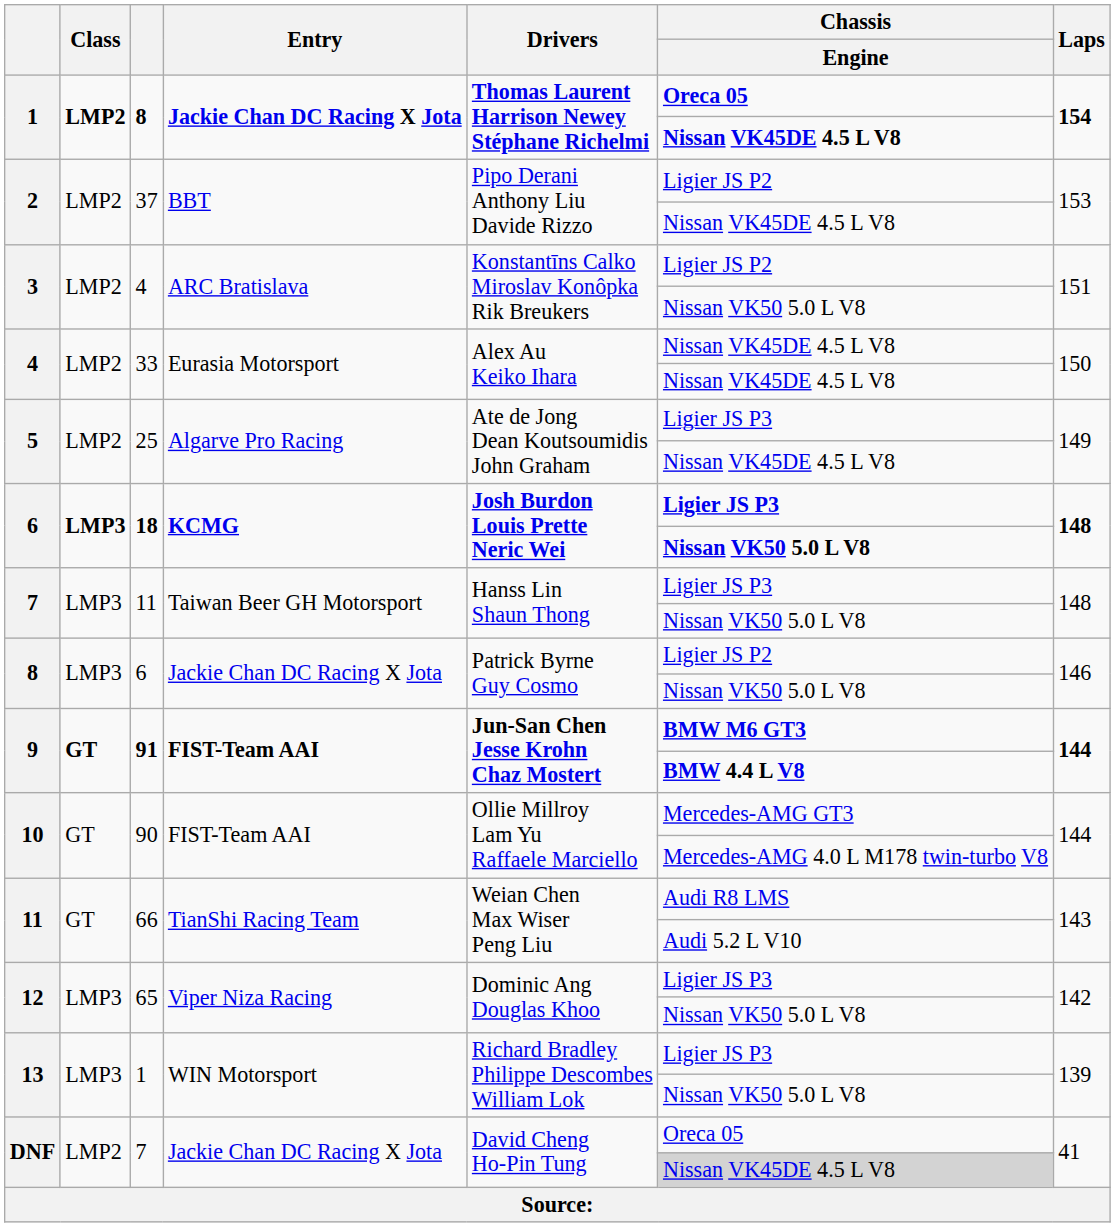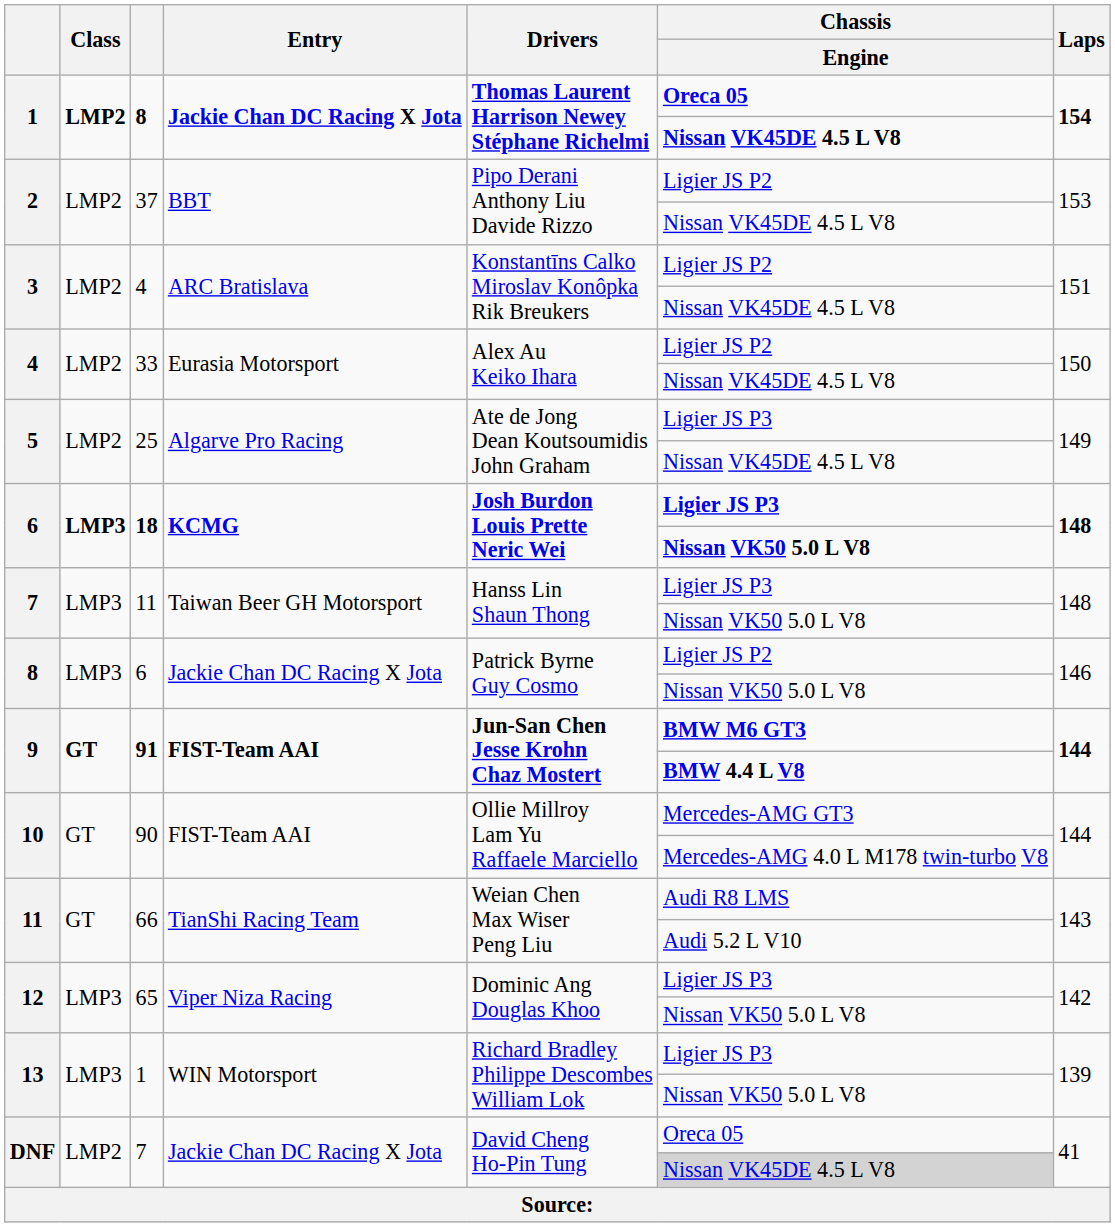(764, 307) Nissan VK50 5.0 L V8 -> (779, 307) Nissan VK45DE 4.5 L V8
(779, 346) Nissan VK45DE 4.5 L V8 -> (718, 346) Ligier JS P2
